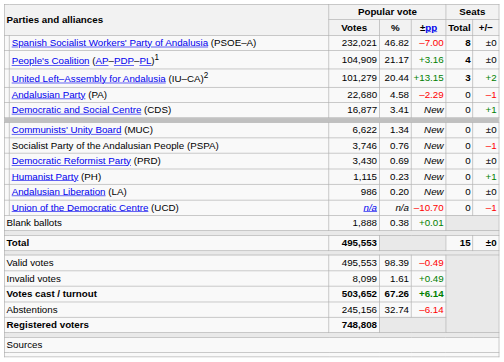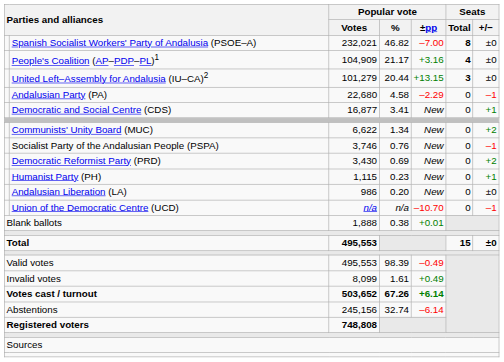(491, 78) +2 -> (491, 78) ±0
(491, 130) ±0 -> (491, 130) +2
(491, 161) ±0 -> (491, 161) +2
